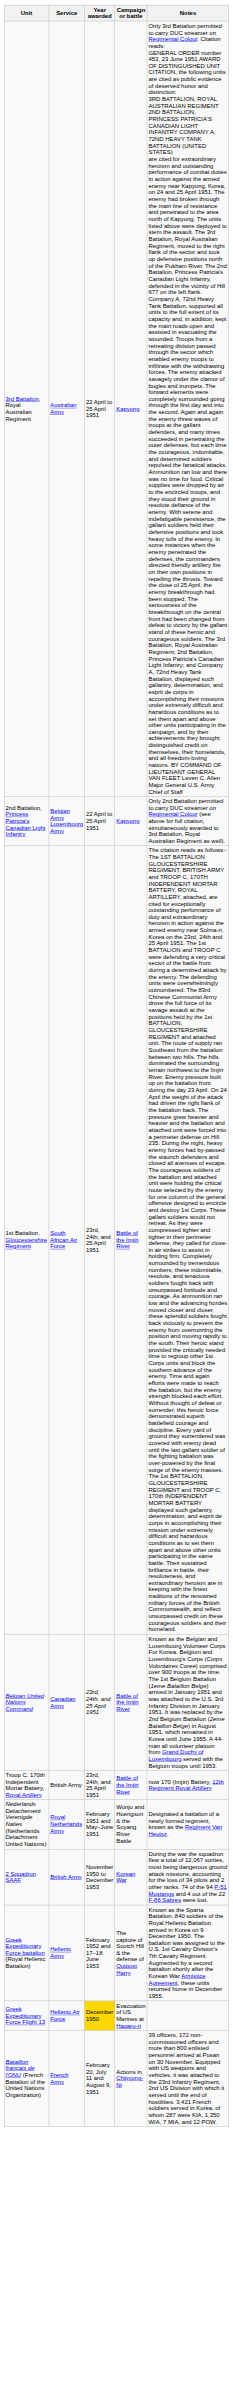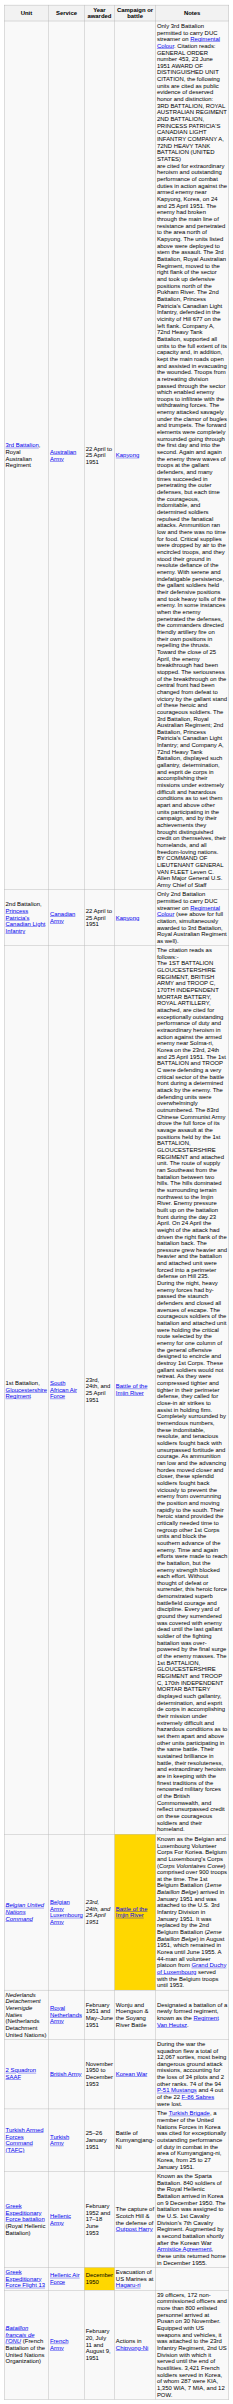(67, 821) Belgian Army Luxembourg Army -> (63, 918) Canadian Army
(63, 1702) Canadian Army -> (66, 1912) Belgian Army Luxembourg Army
(127, 1702) no background -> (132, 1912) gold background
- row: (25, 1785)
+ row: (25, 2140)
